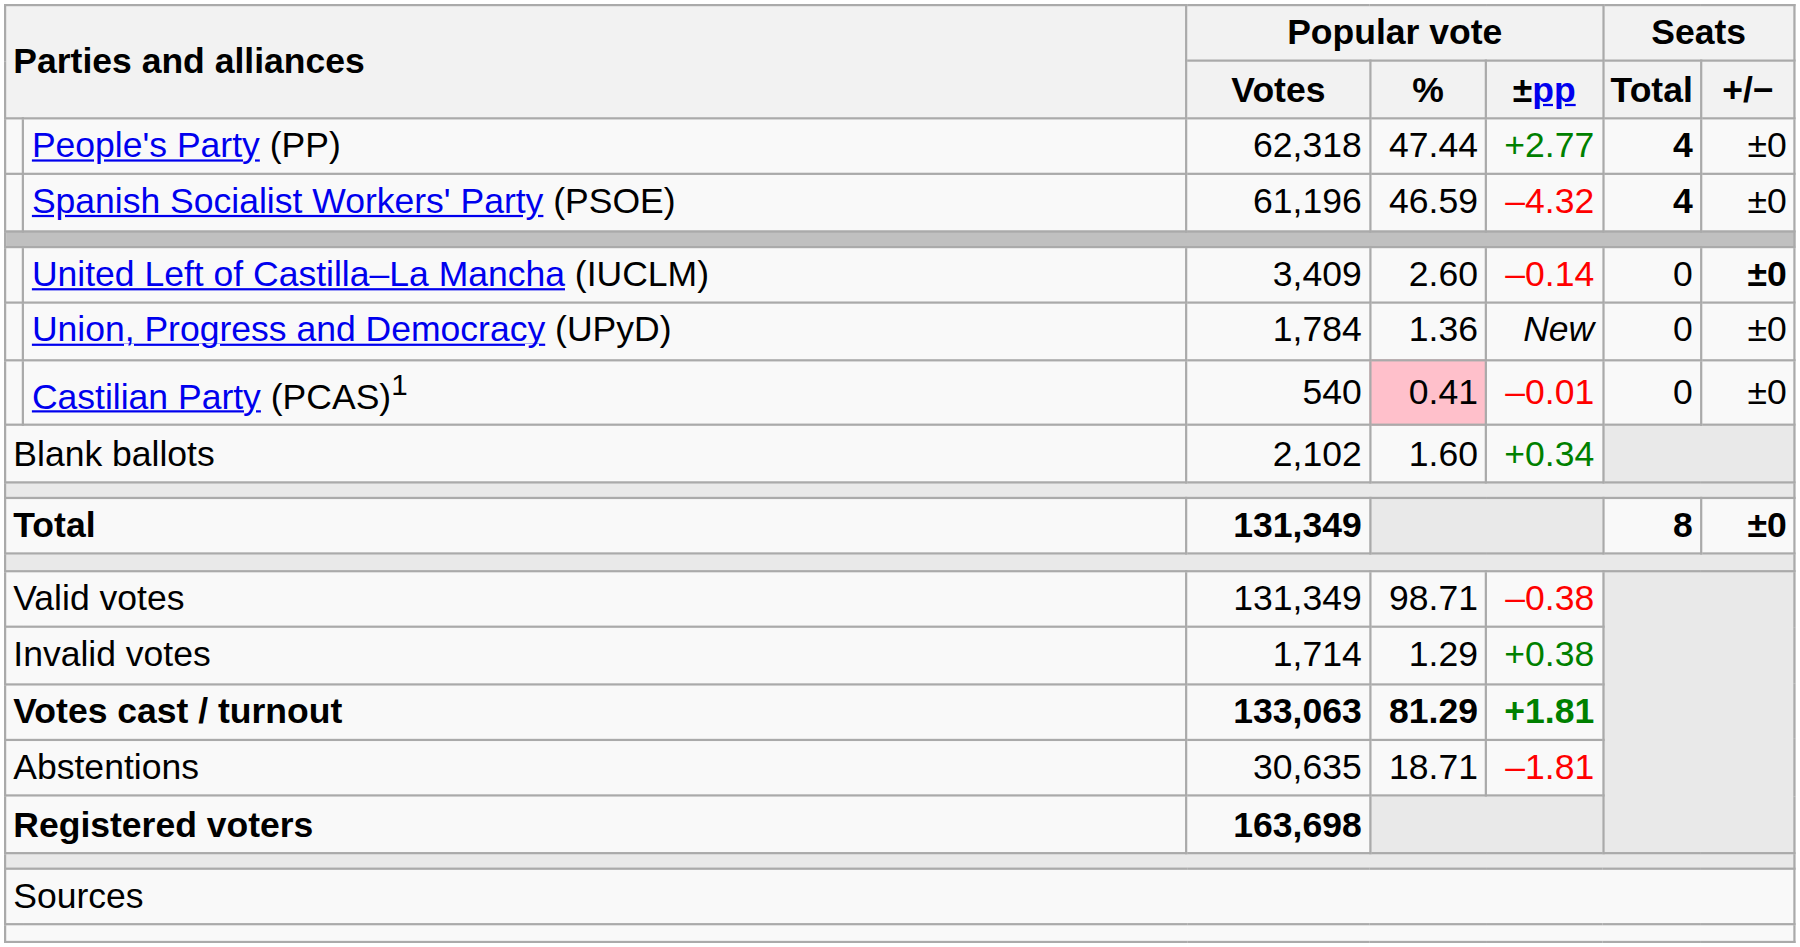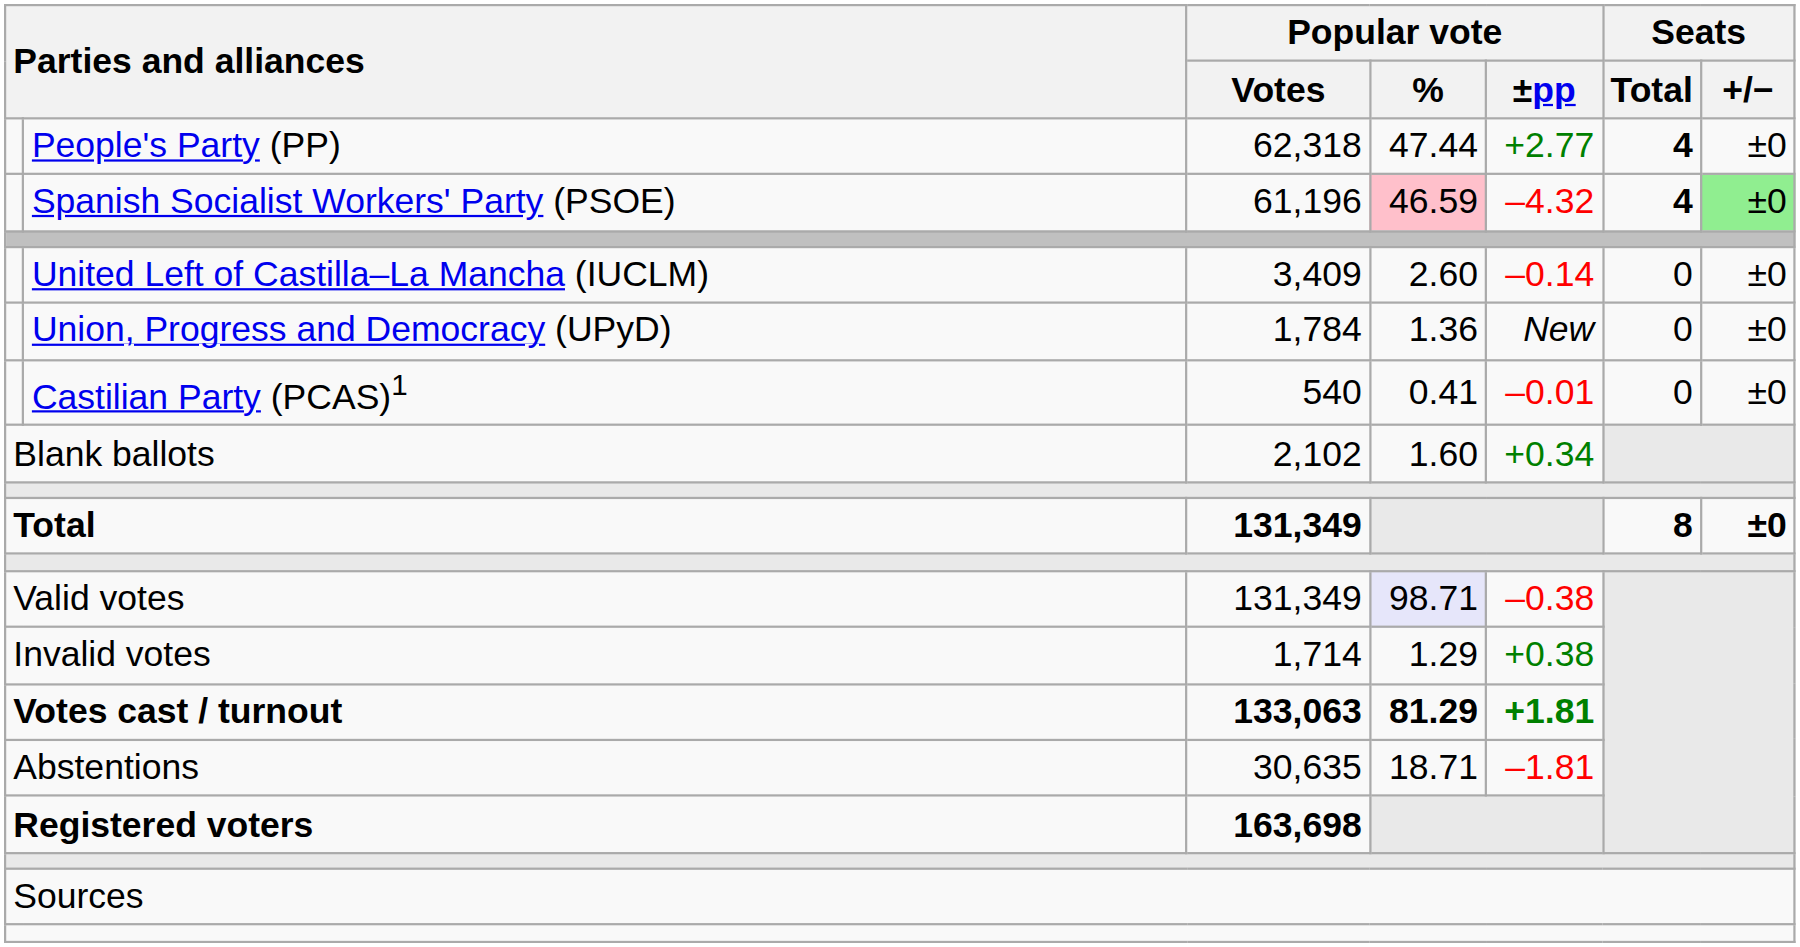(1433, 201) no background -> (1433, 201) pink background
(1767, 201) no background -> (1767, 201) lightgreen background
(1767, 274) bold -> (1767, 274) normal
(1443, 391) pink background -> (1443, 391) no background
(1433, 598) no background -> (1433, 598) lavender background
